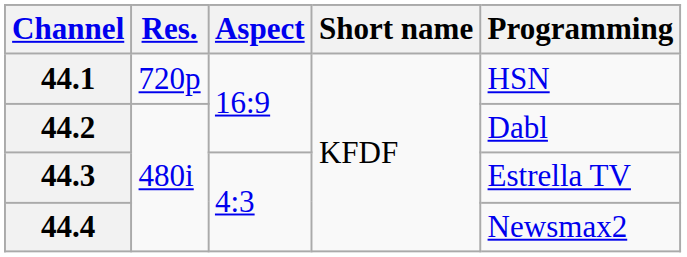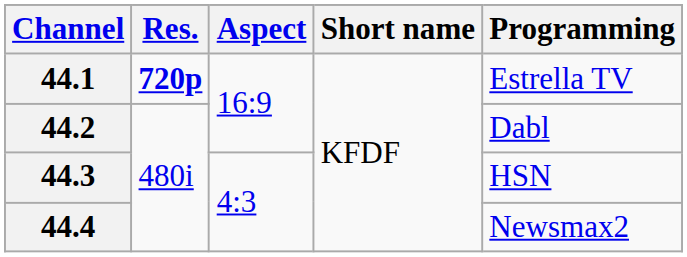(170, 78) normal -> (170, 78) bold
(519, 78) HSN -> (561, 78) Estrella TV
(559, 176) Estrella TV -> (520, 176) HSN
